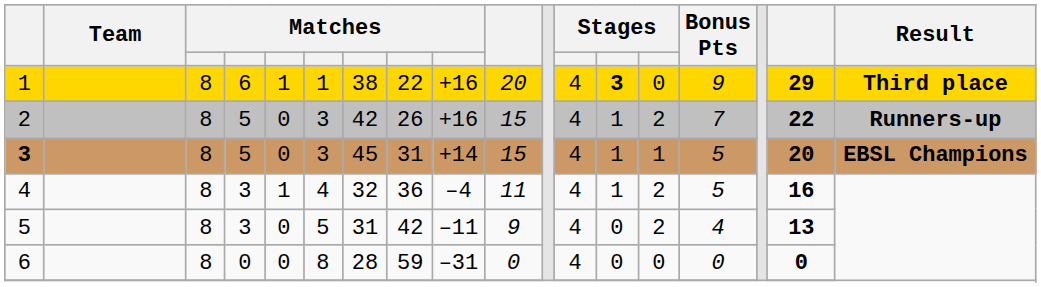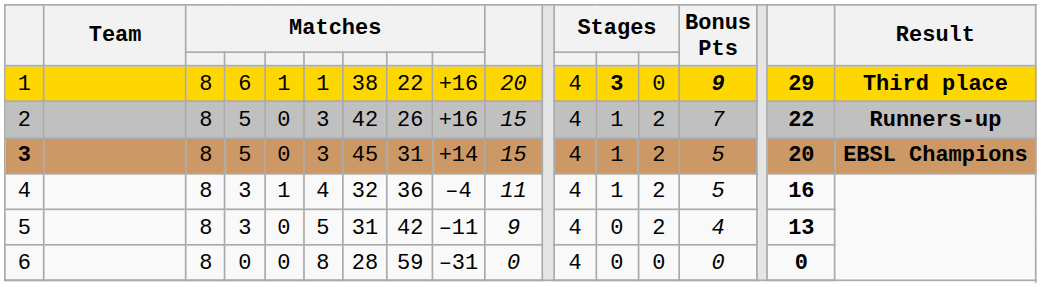(718, 84) normal -> (718, 84) bold
(659, 156) 1 -> (659, 156) 2
